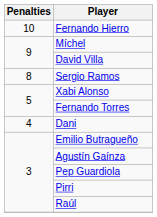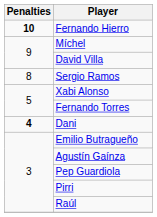(29, 28) normal -> (29, 28) bold
(29, 124) normal -> (29, 124) bold
